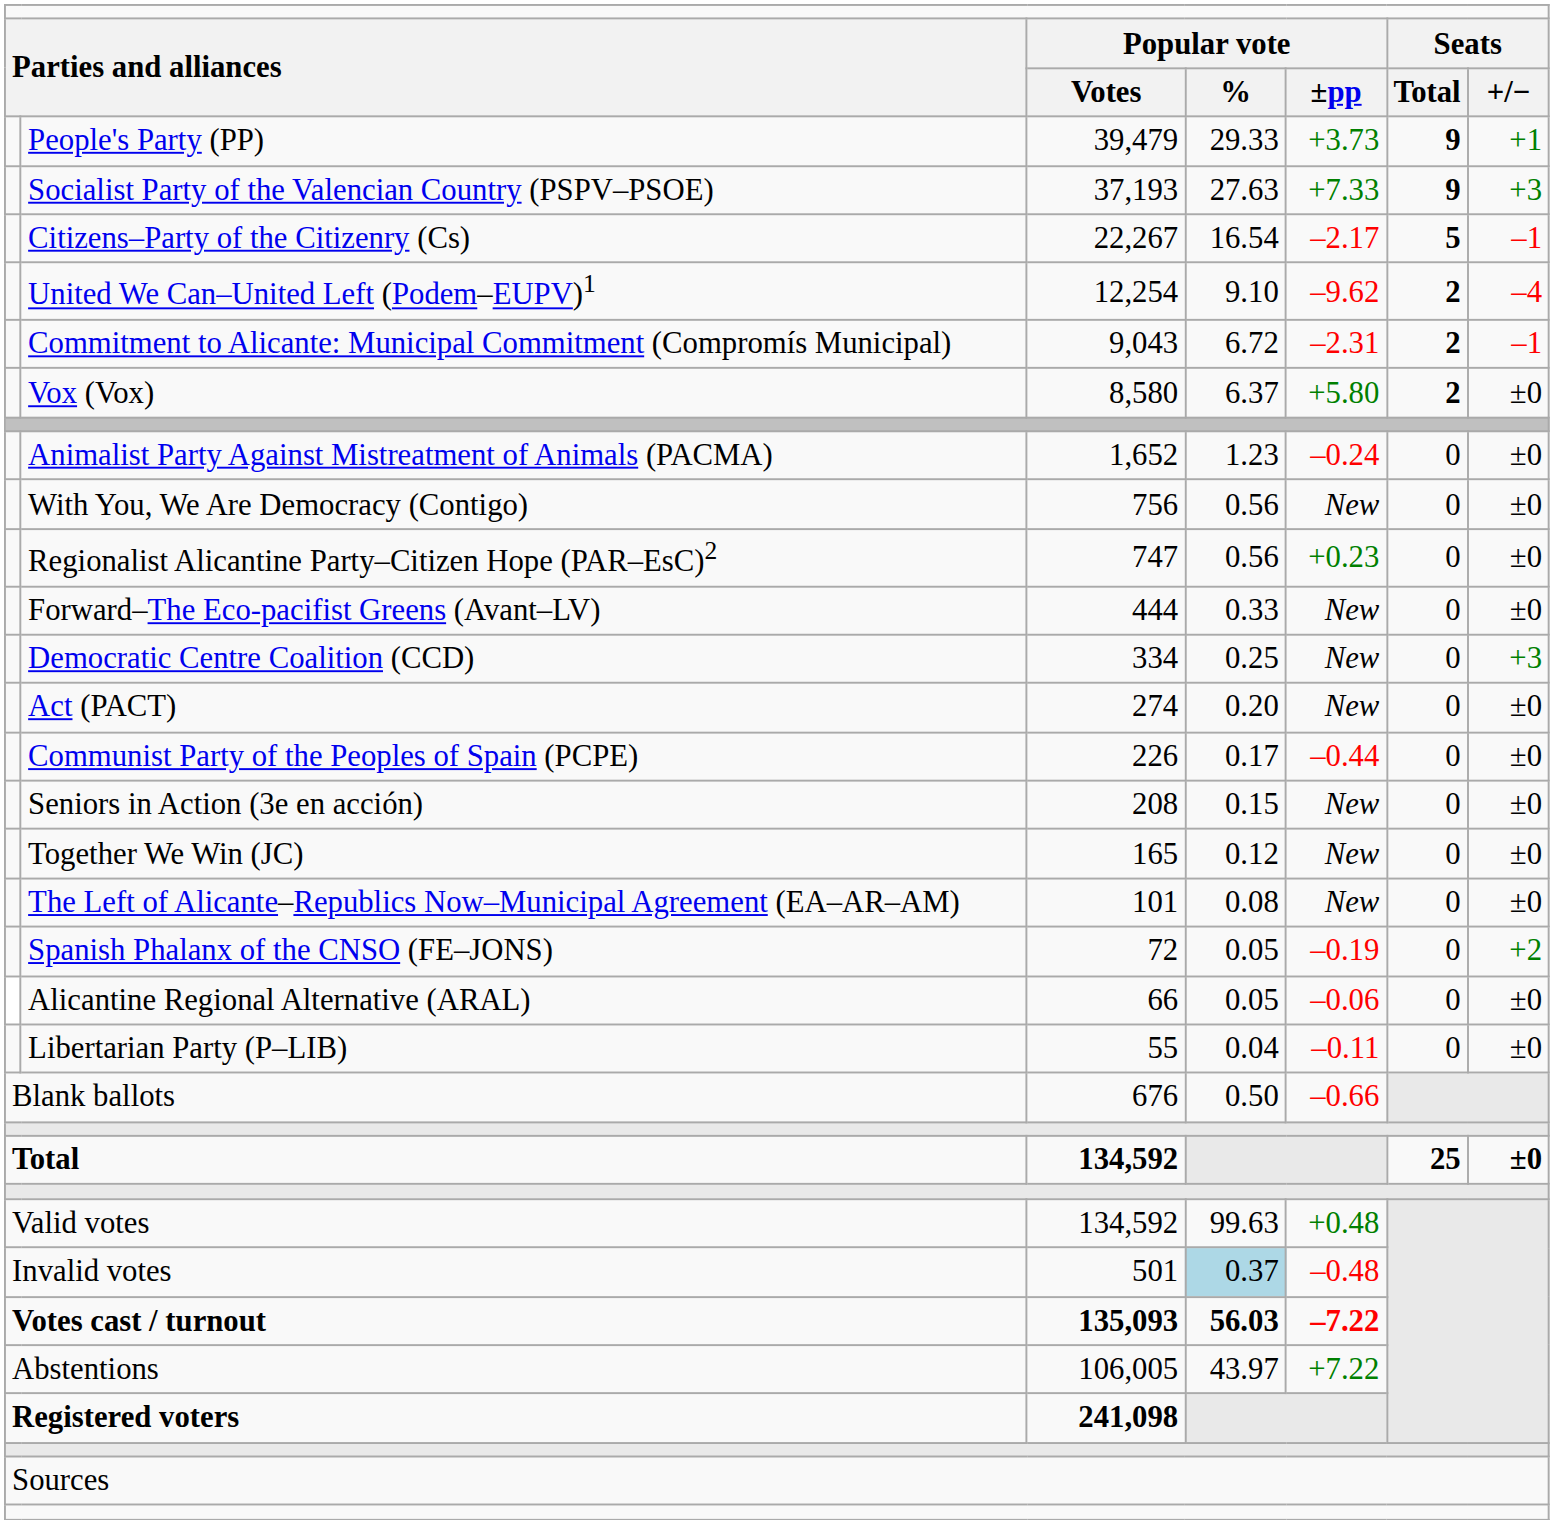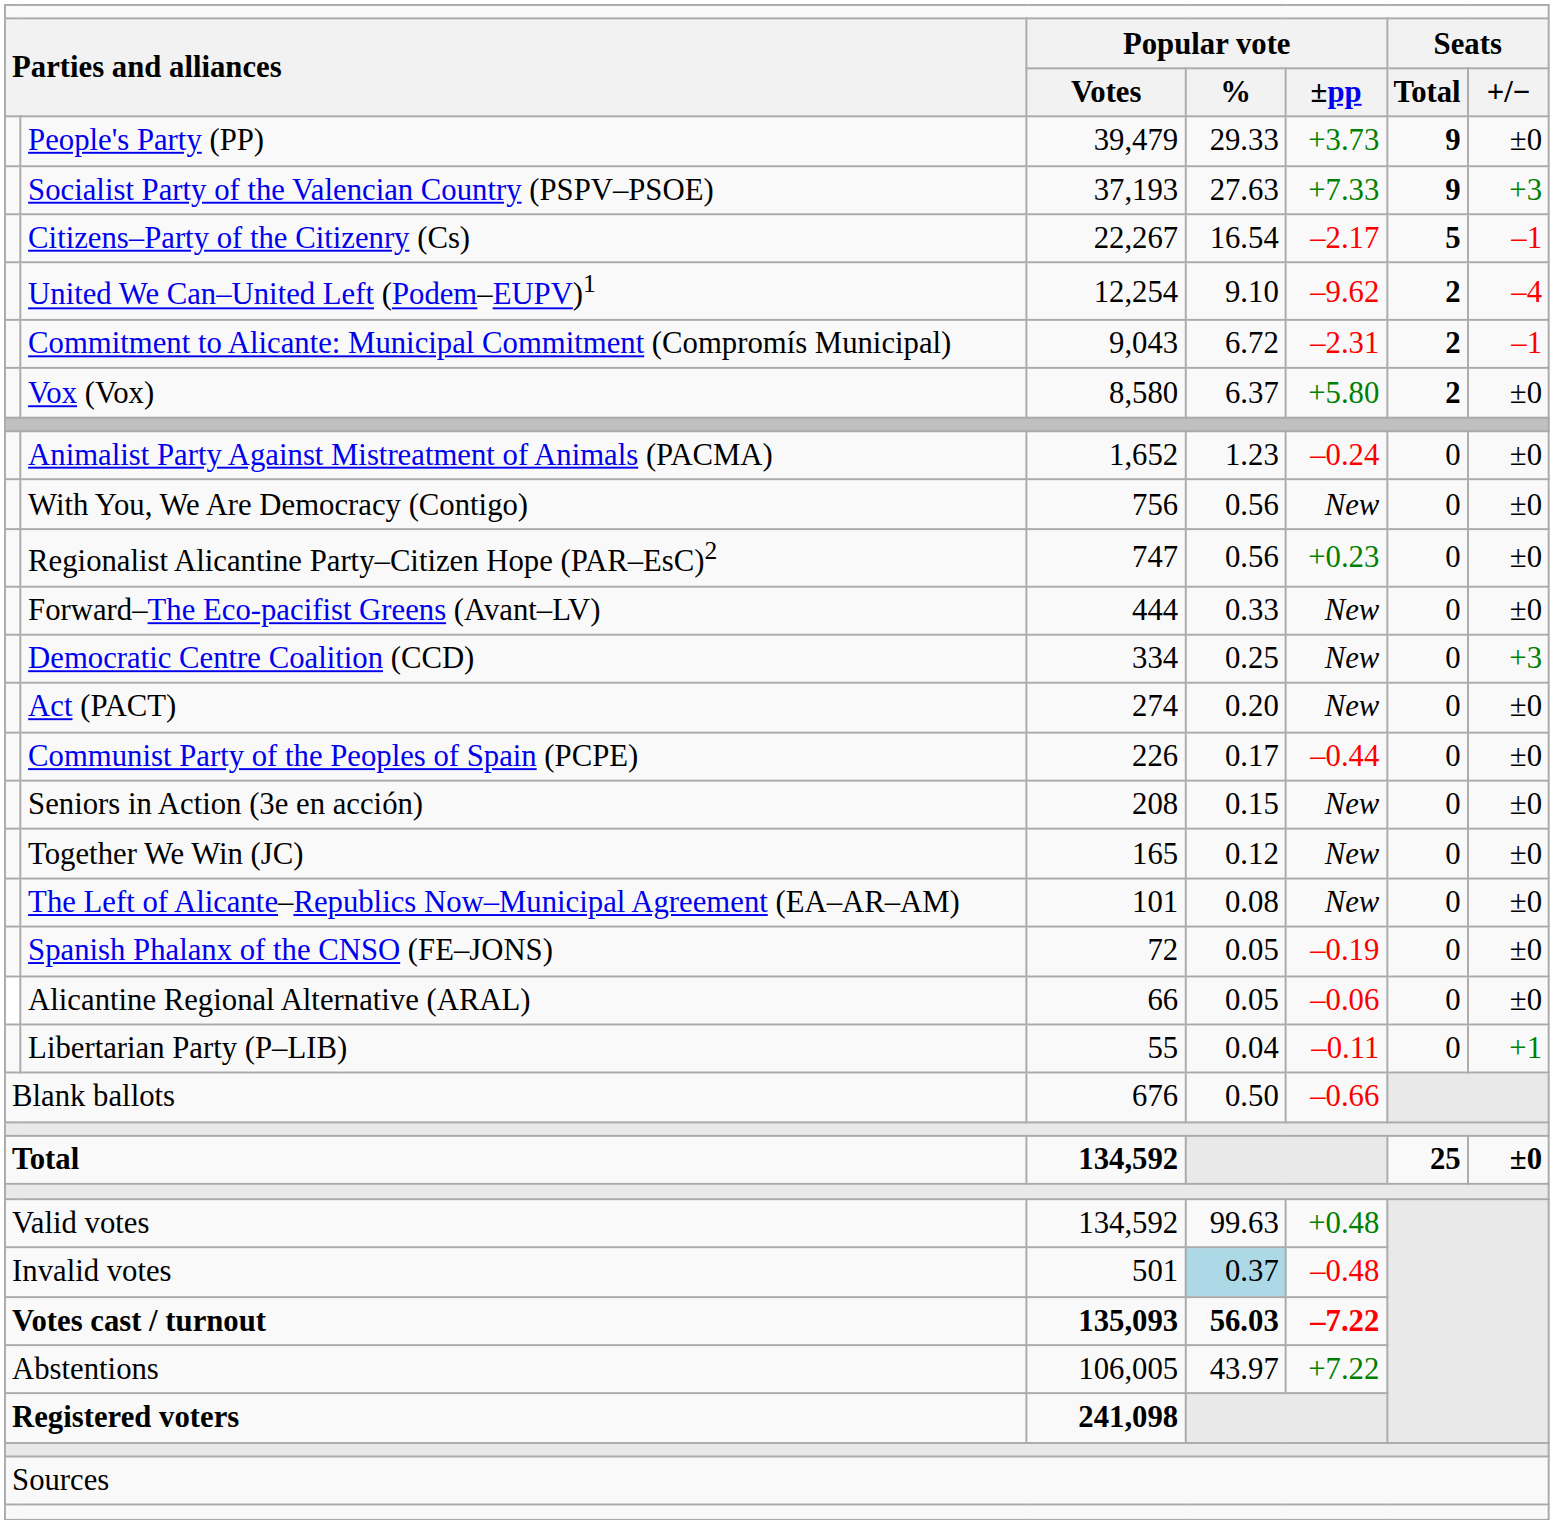(1526, 140) +1 -> (1526, 140) ±0
(1526, 950) +2 -> (1526, 950) ±0
(1526, 1048) ±0 -> (1526, 1048) +1
